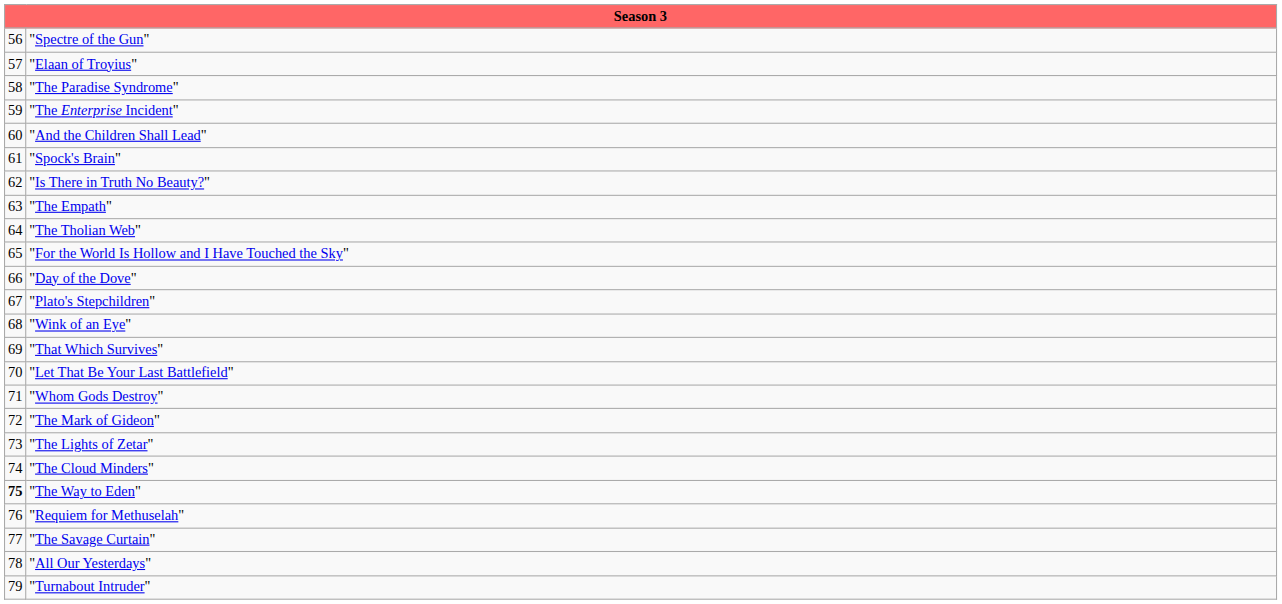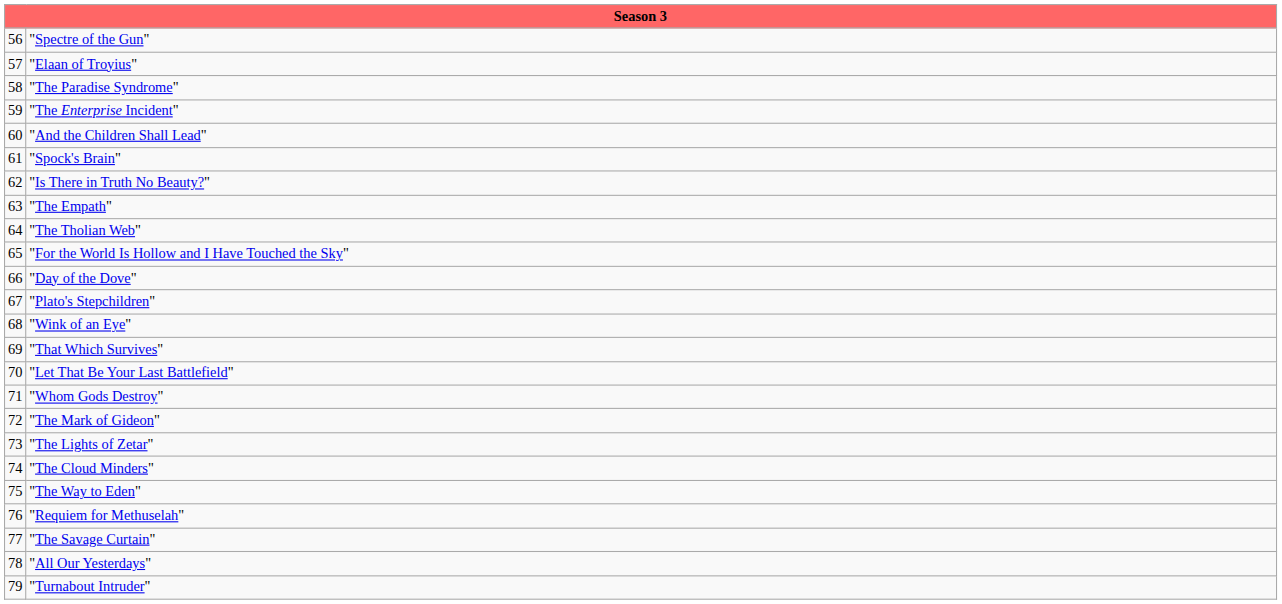(15, 491) bold -> (15, 491) normal
